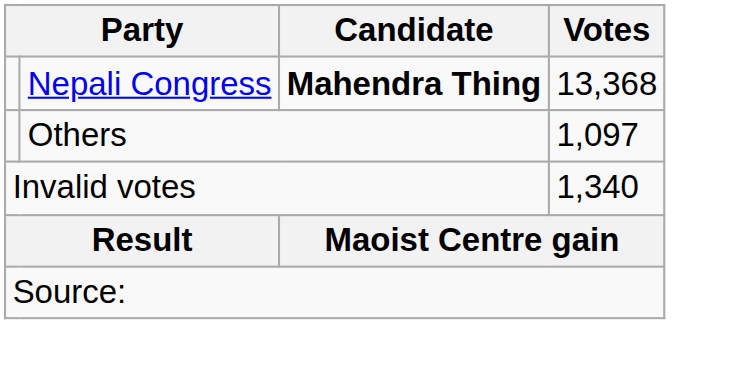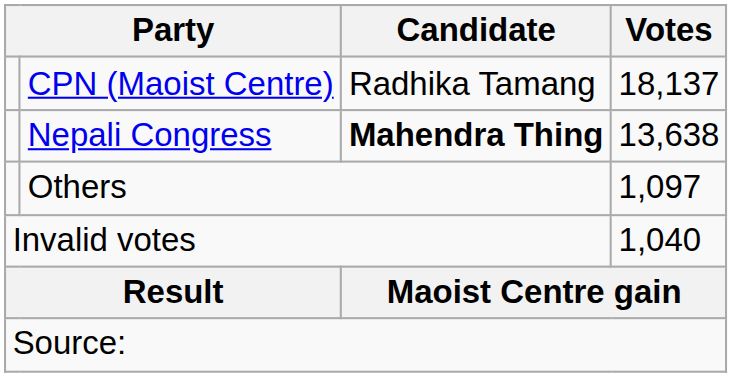+ row: (181, 82)
(607, 82) 13,368 -> (669, 135) 13,638
(598, 187) 1,340 -> (660, 239) 1,040
